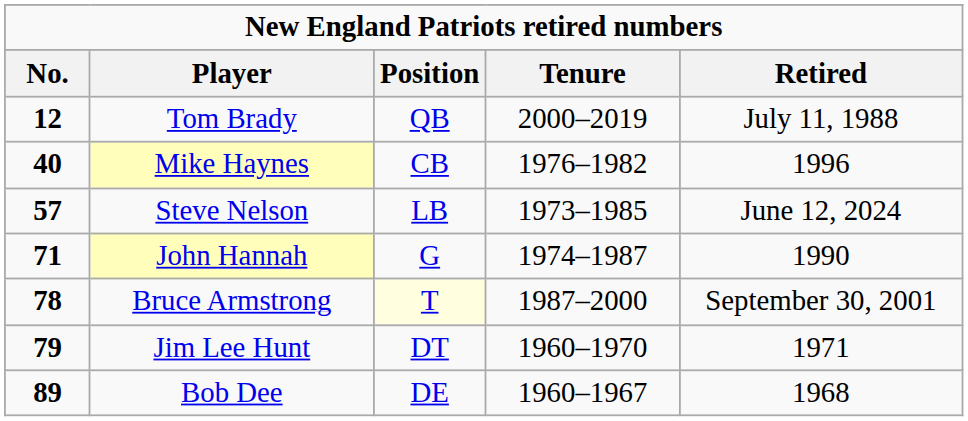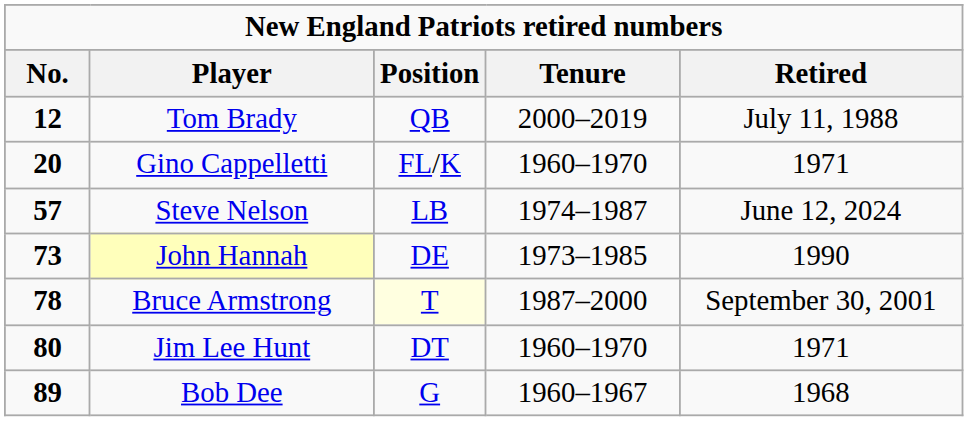+ row: (232, 164)
- row: (232, 164)
(583, 210) 1973–1985 -> (583, 210) 1974–1987
(48, 255) 71 -> (48, 255) 73
(430, 255) G -> (430, 255) DE
(583, 255) 1974–1987 -> (583, 255) 1973–1985
(48, 347) 79 -> (48, 347) 80
(430, 392) DE -> (430, 392) G
